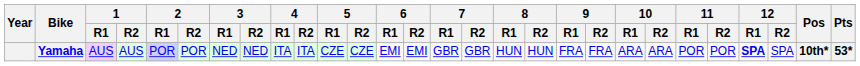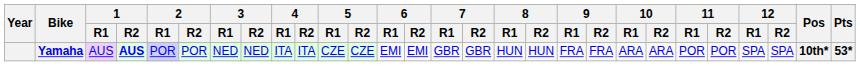(131, 52) normal -> (132, 52) bold
(753, 52) bold -> (754, 52) normal
